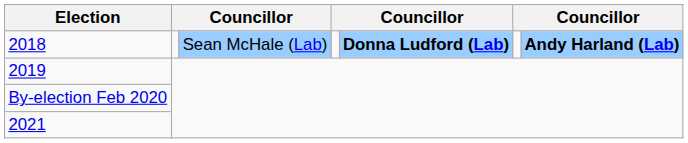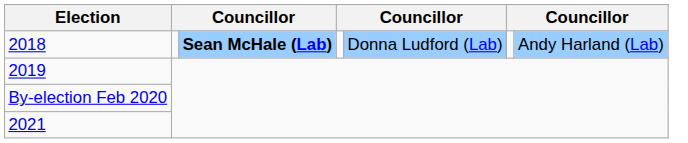(255, 44) normal -> (257, 44) bold
(426, 44) bold -> (425, 44) normal
(602, 44) bold -> (591, 44) normal
